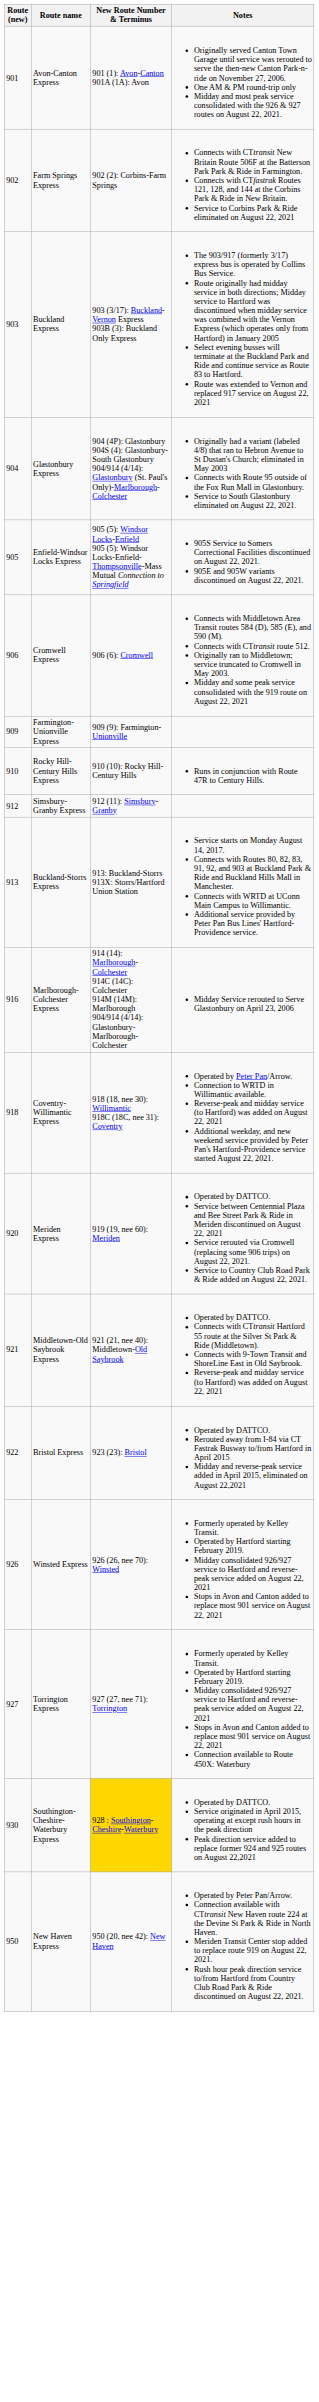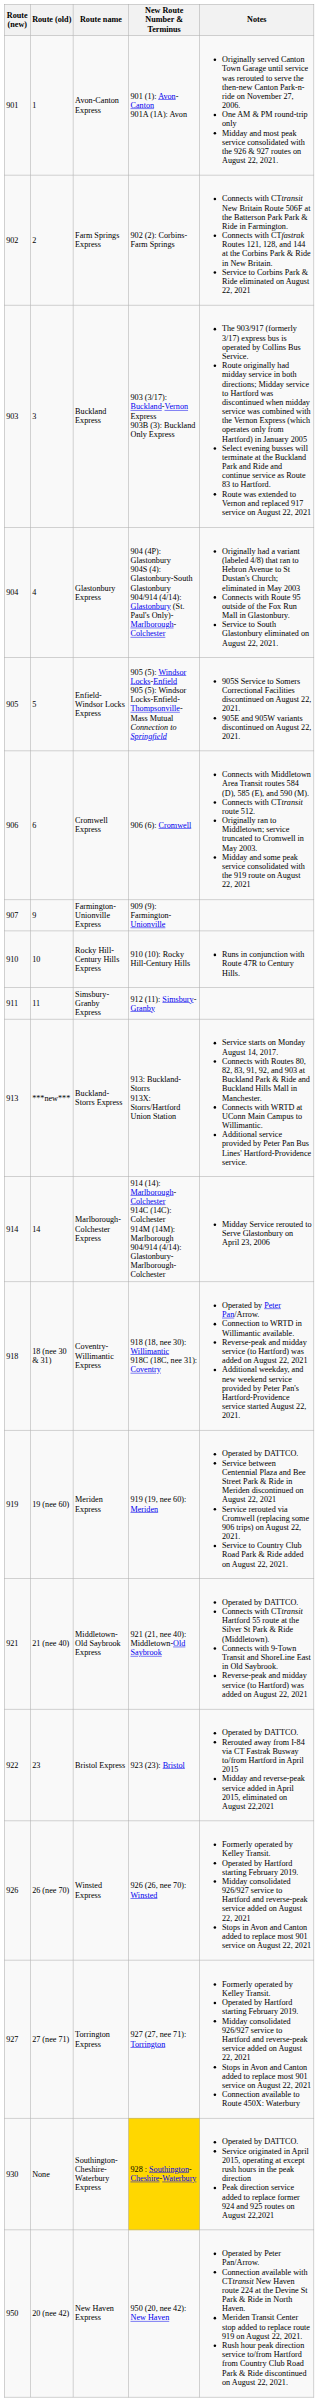+ column: (52, 20)
(12, 731) 909 -> (12, 915) 907
(12, 806) 912 -> (12, 1003) 911
(12, 999) 916 -> (12, 1229) 914
(12, 1233) 920 -> (12, 1504) 919
